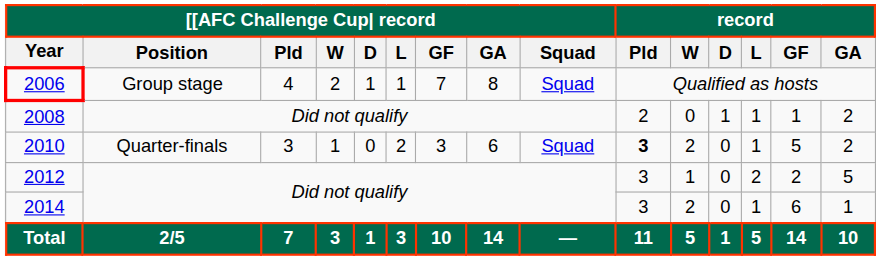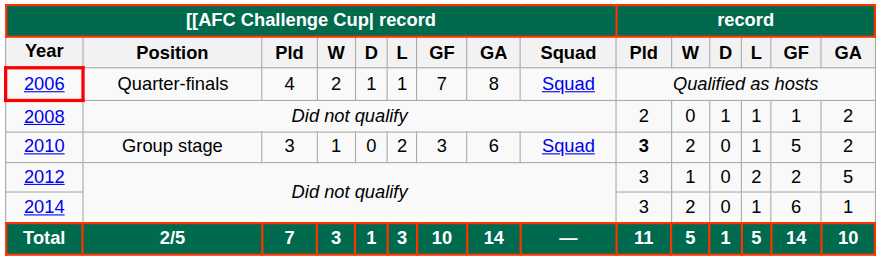(172, 84) Group stage -> (173, 84) Quarter-finals
(172, 146) Quarter-finals -> (172, 146) Group stage
